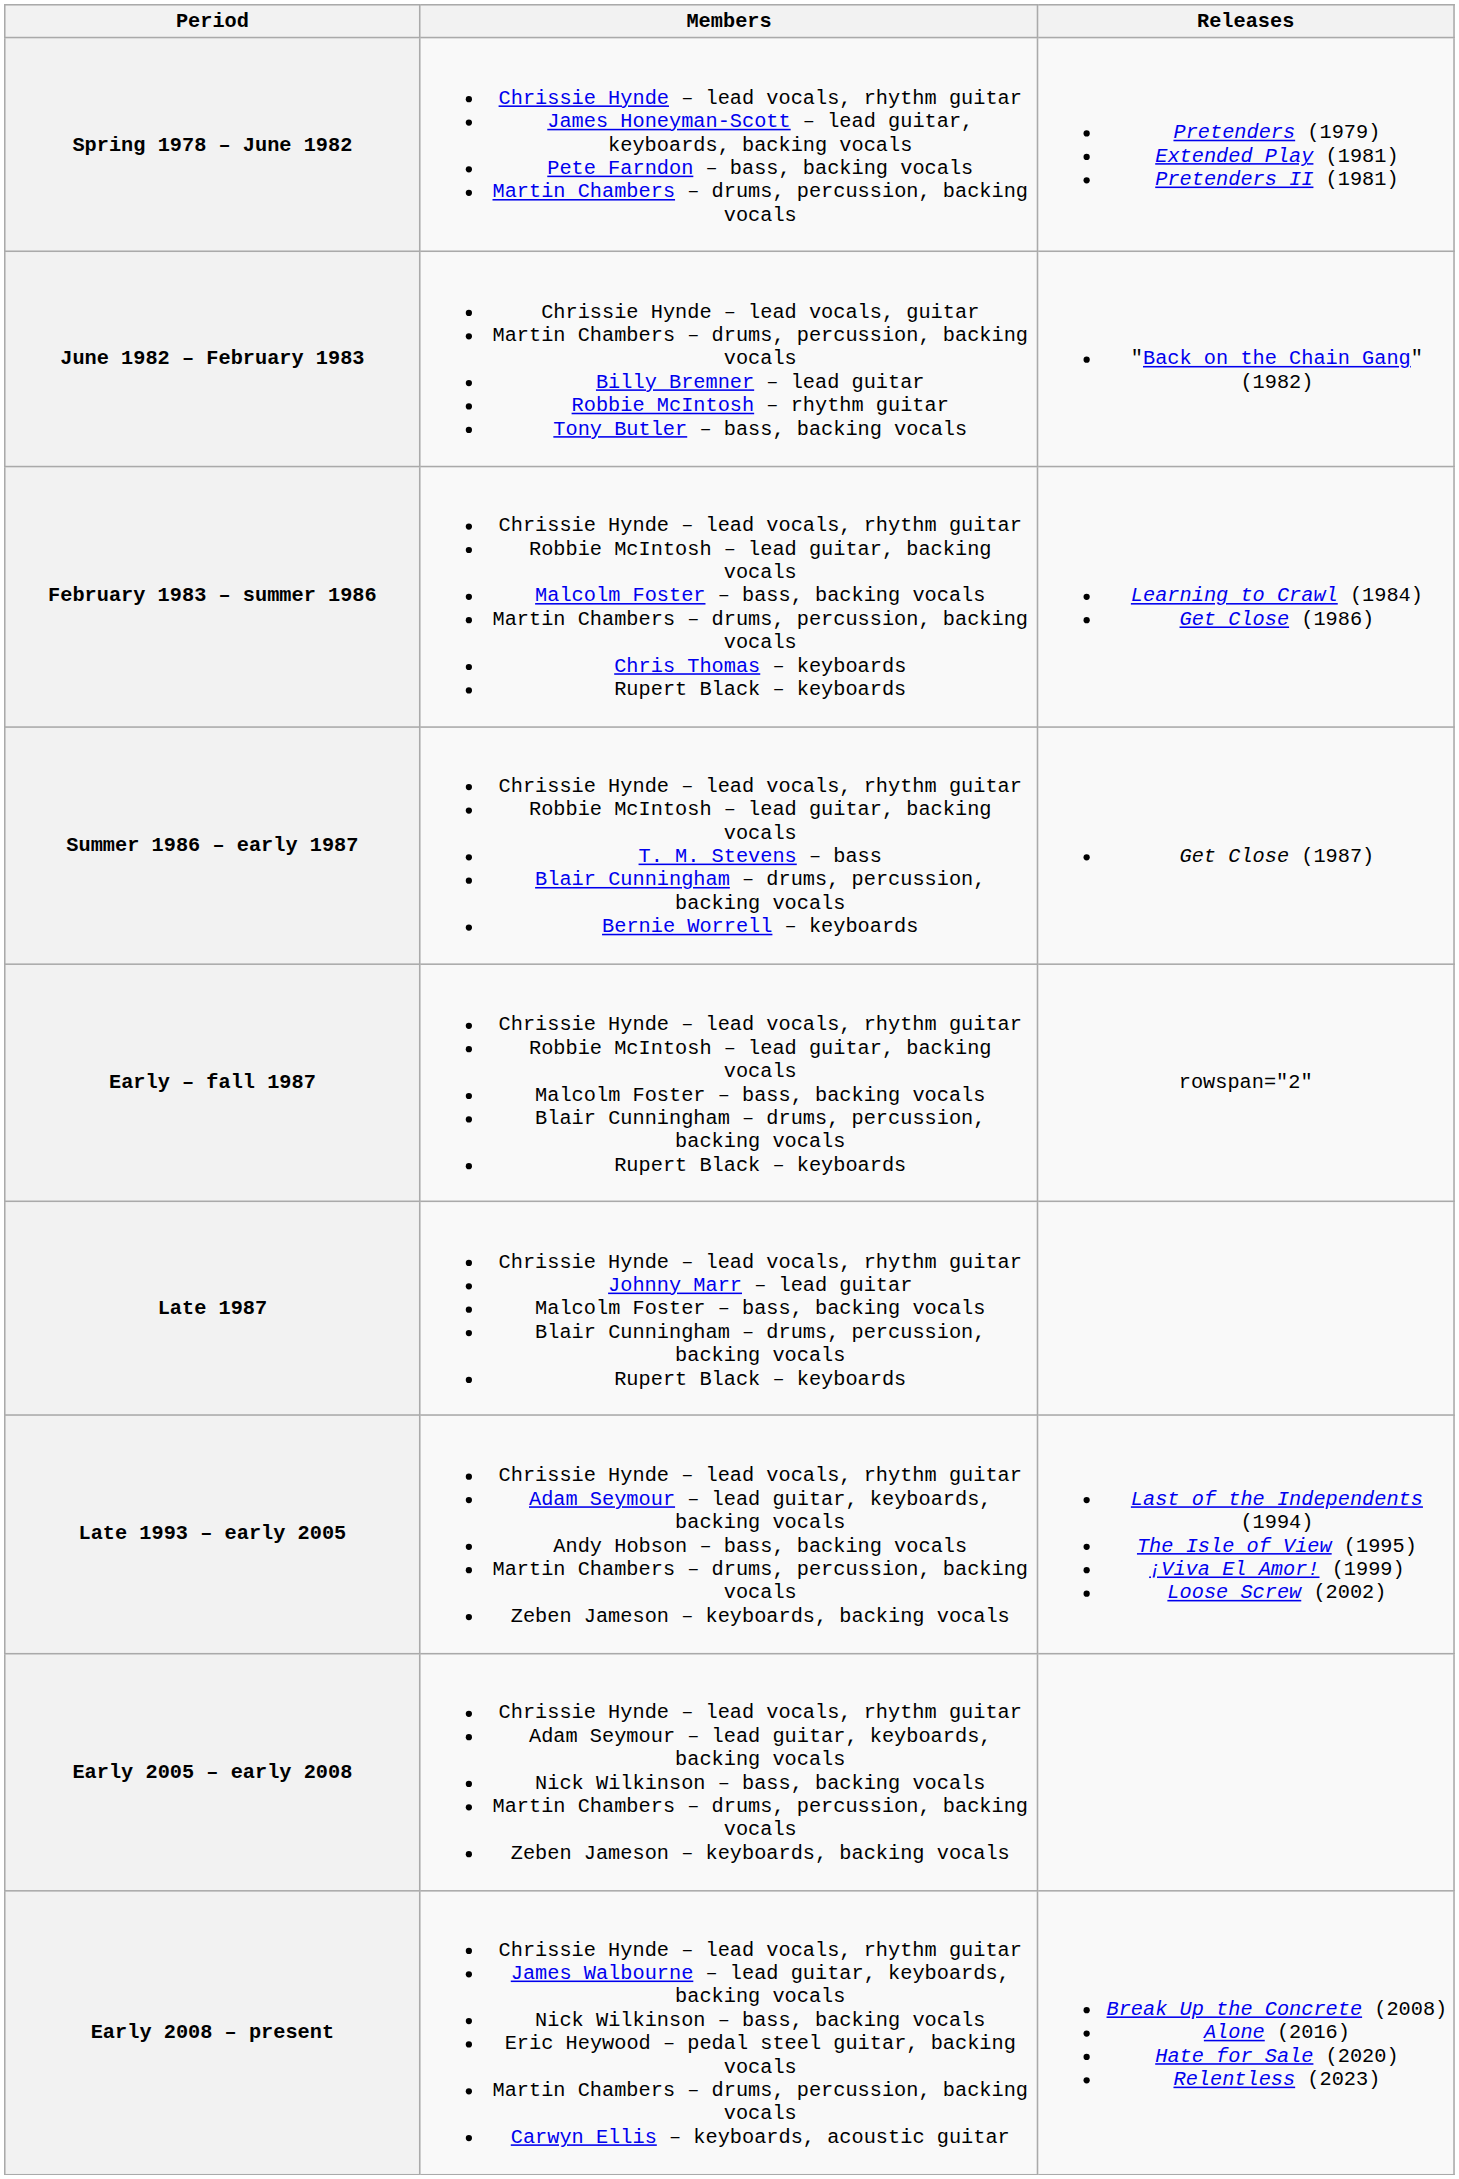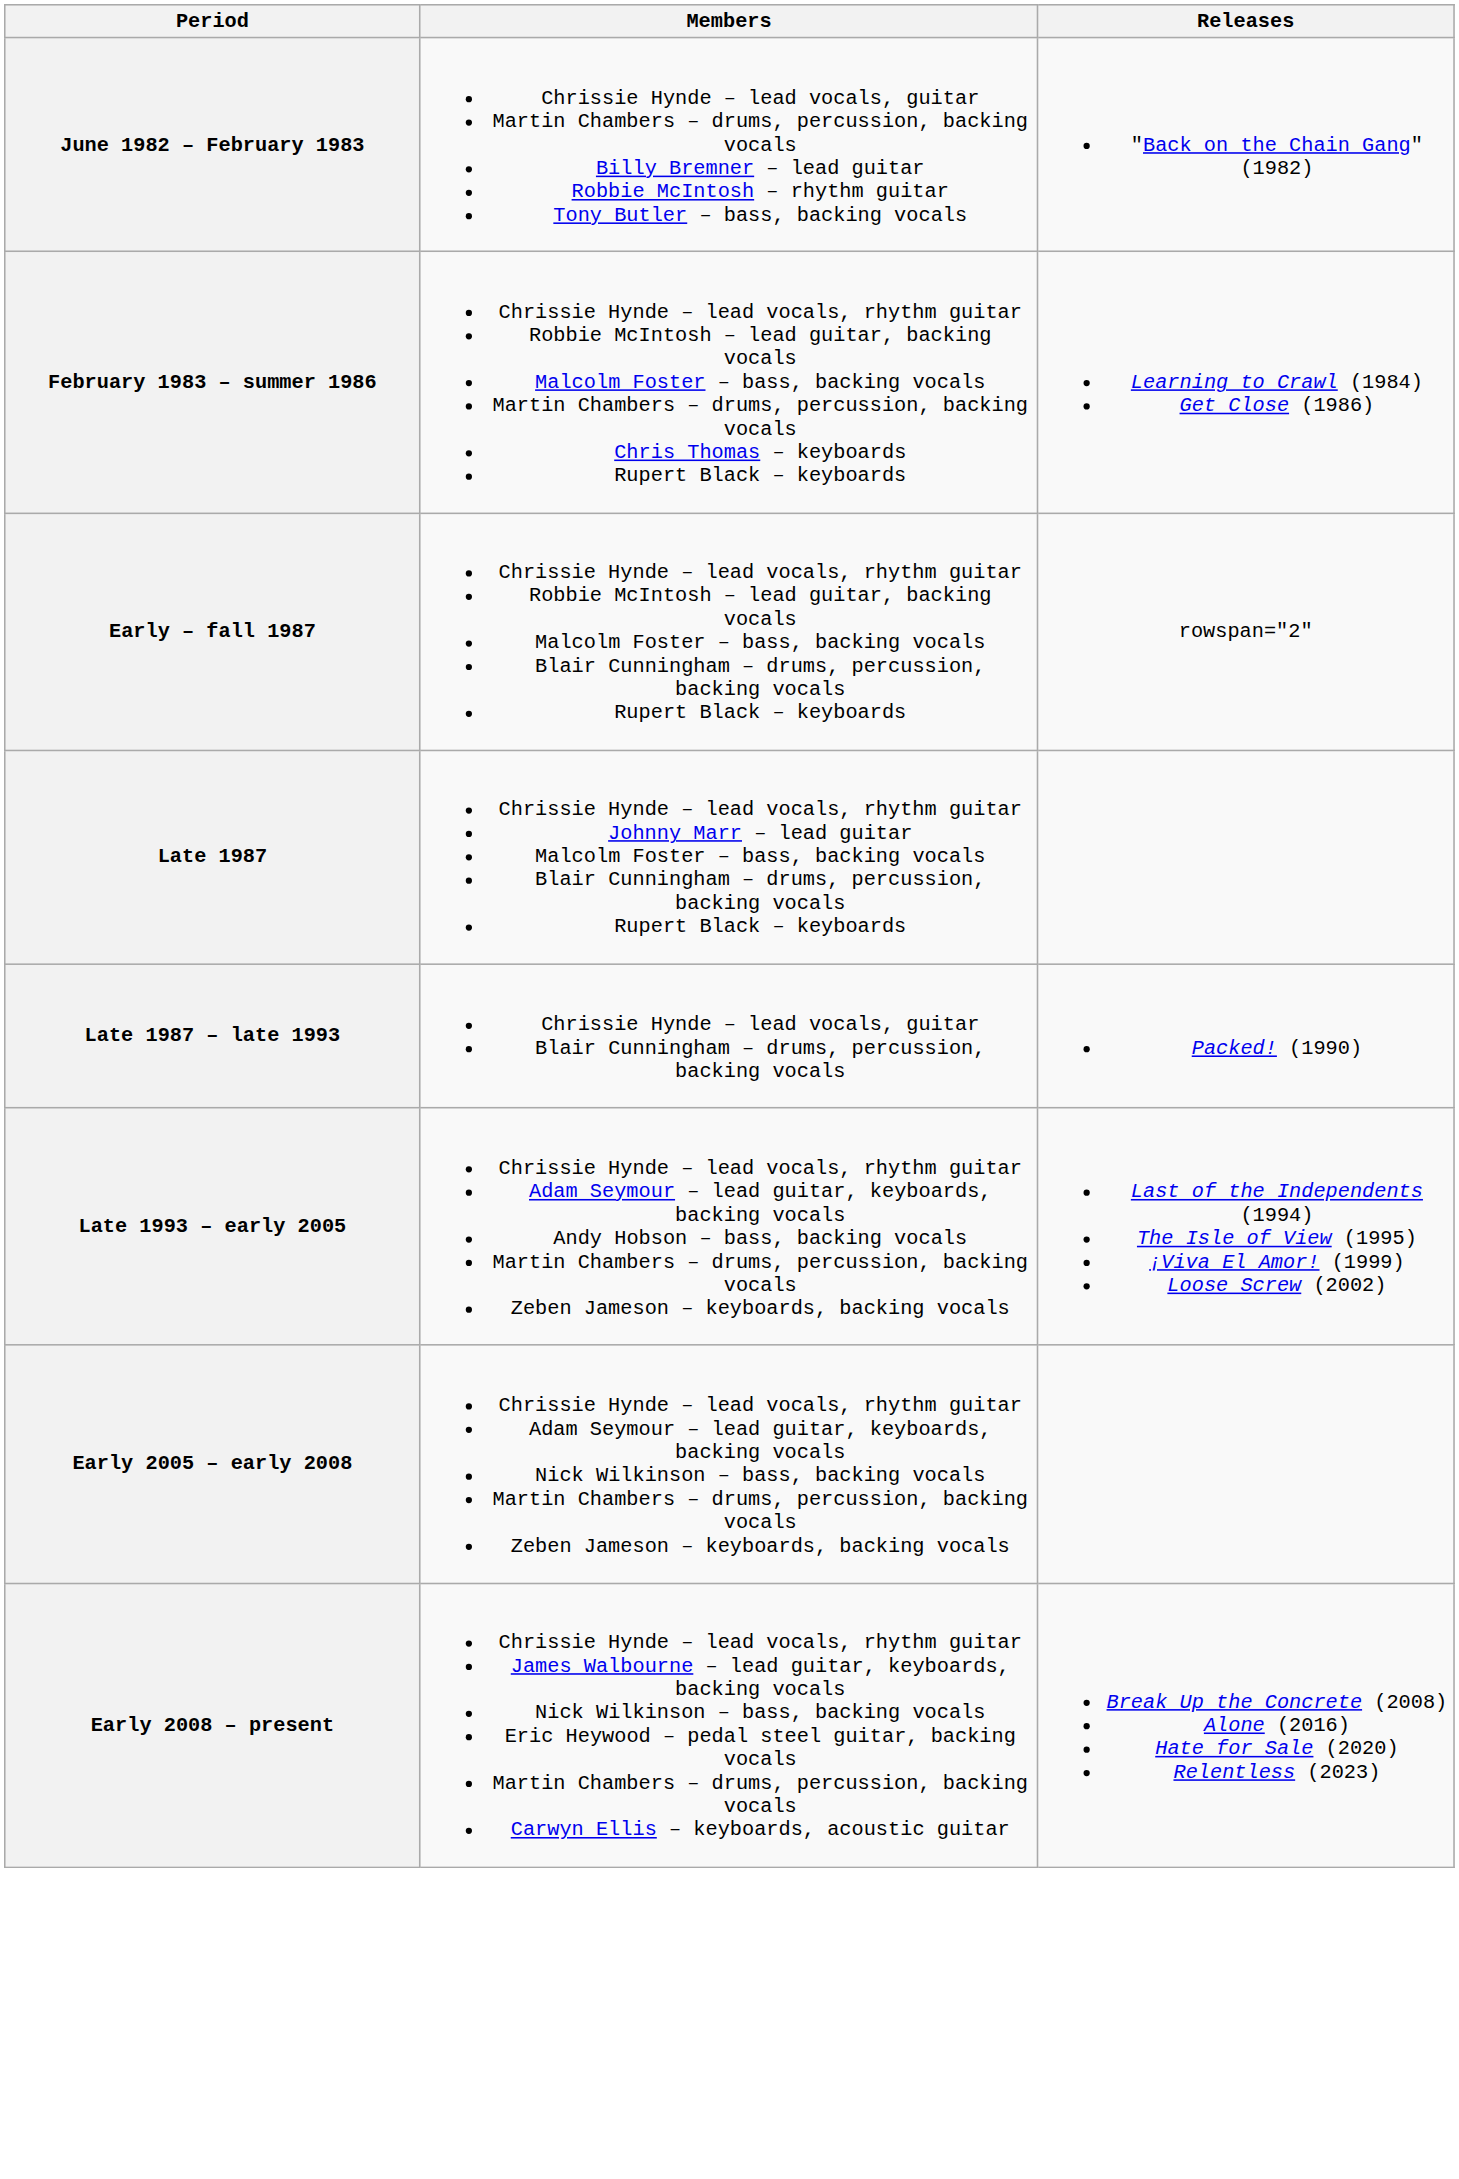- row: (212, 145)
- row: (212, 845)
+ row: (212, 1036)
